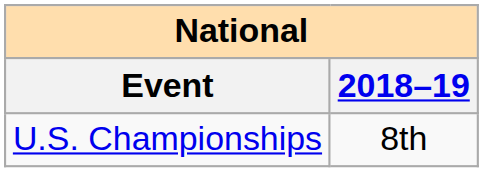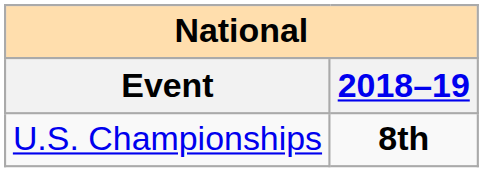(404, 138) normal -> (404, 138) bold
